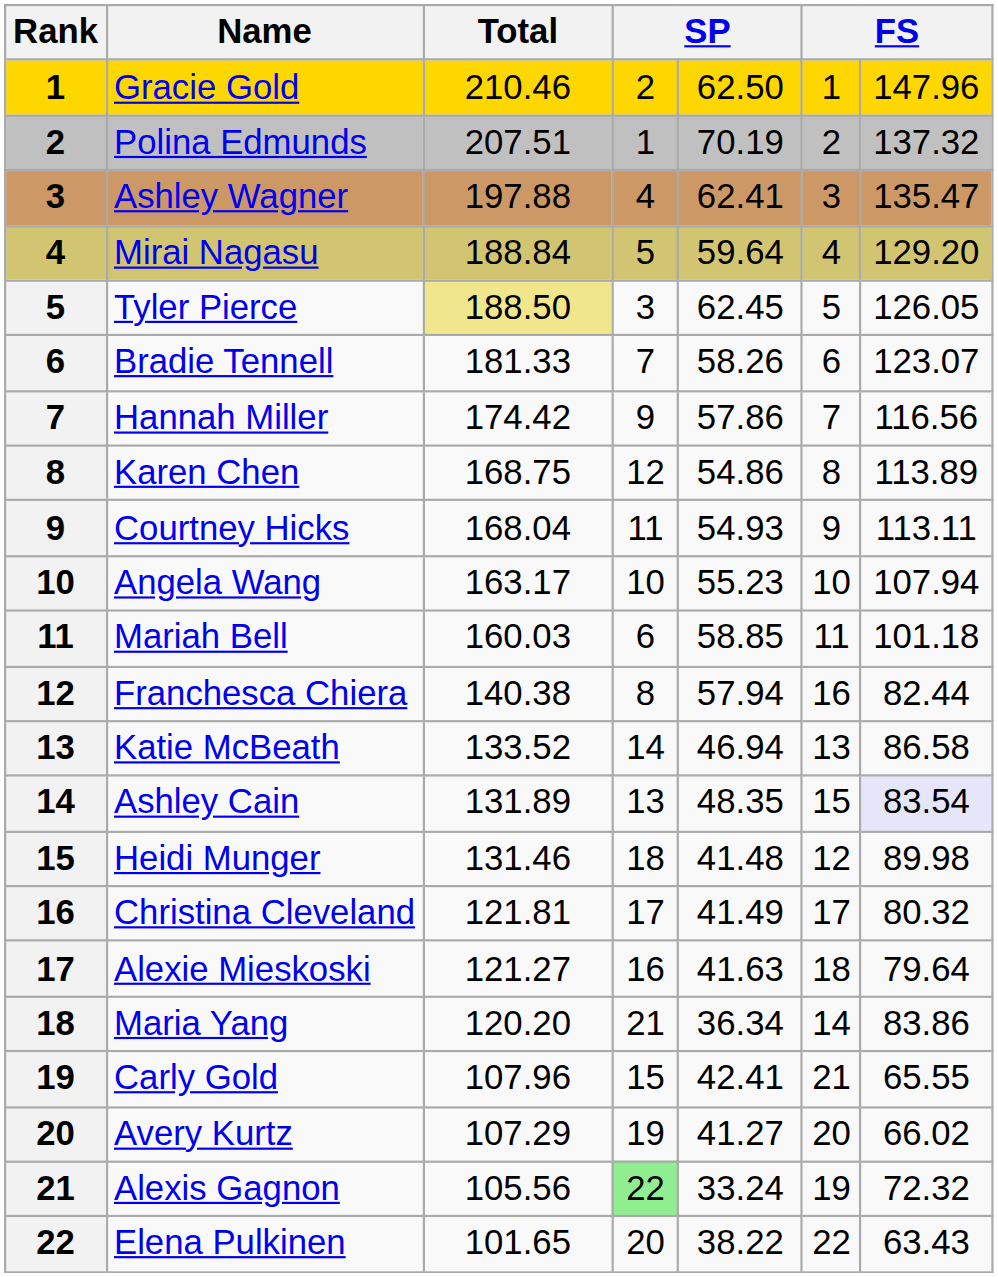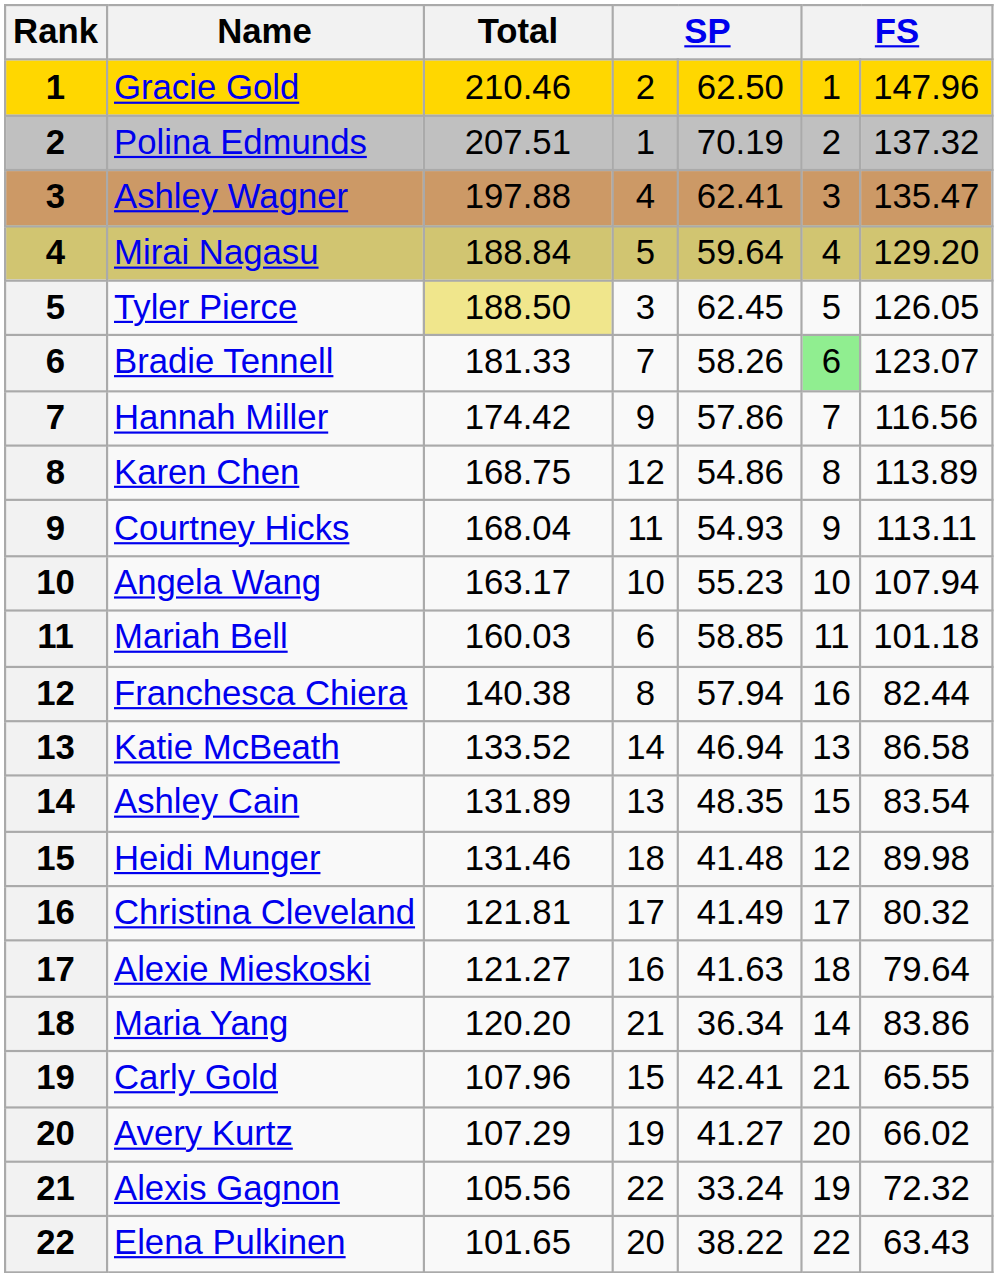(832, 362) no background -> (832, 362) lightgreen background
(926, 802) lavender background -> (926, 802) no background
(646, 1188) lightgreen background -> (646, 1188) no background
